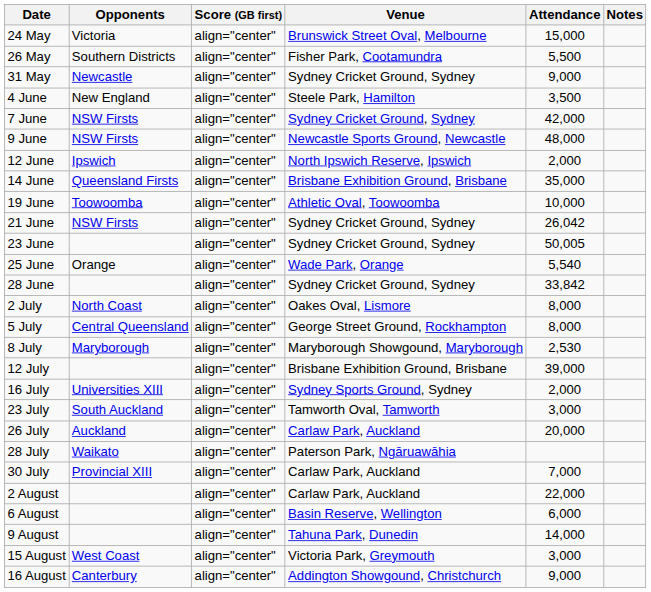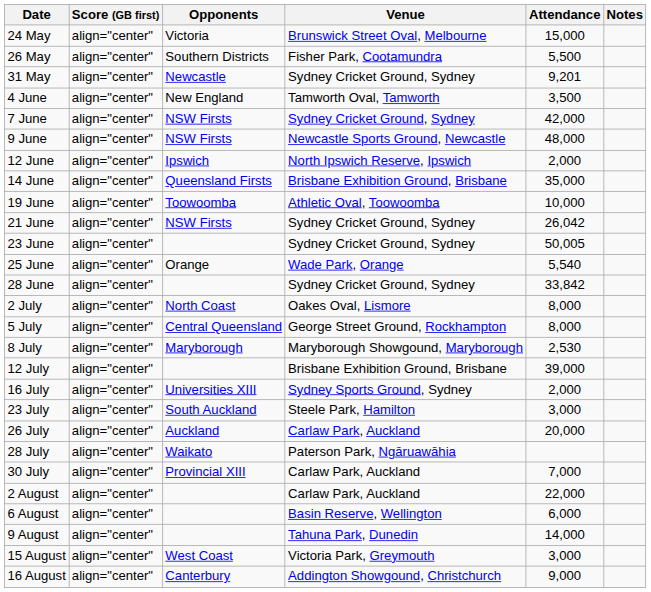columns swapped: (130, 14) <-> (238, 14)
(565, 77) 9,000 -> (565, 77) 9,201
(352, 98) Steele Park, Hamilton -> (364, 98) Tamworth Oval, Tamworth
(364, 410) Tamworth Oval, Tamworth -> (352, 410) Steele Park, Hamilton
